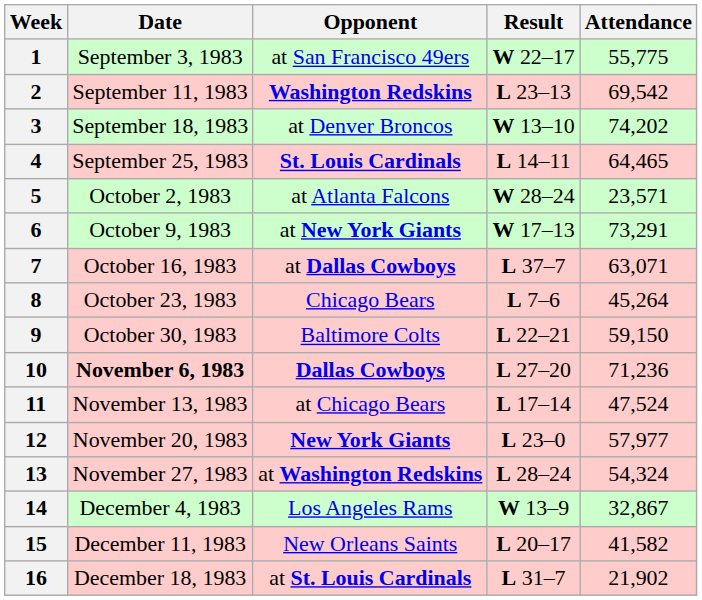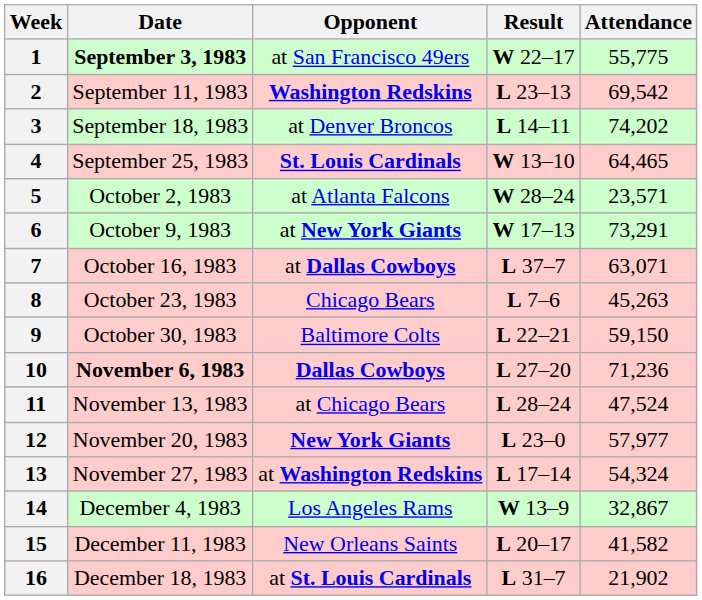(160, 56) normal -> (160, 56) bold
(534, 126) W 13–10 -> (534, 126) L 14–11
(534, 160) L 14–11 -> (534, 160) W 13–10
(638, 299) 45,264 -> (638, 299) 45,263
(534, 404) L 17–14 -> (534, 404) L 28–24
(534, 473) L 28–24 -> (534, 473) L 17–14
